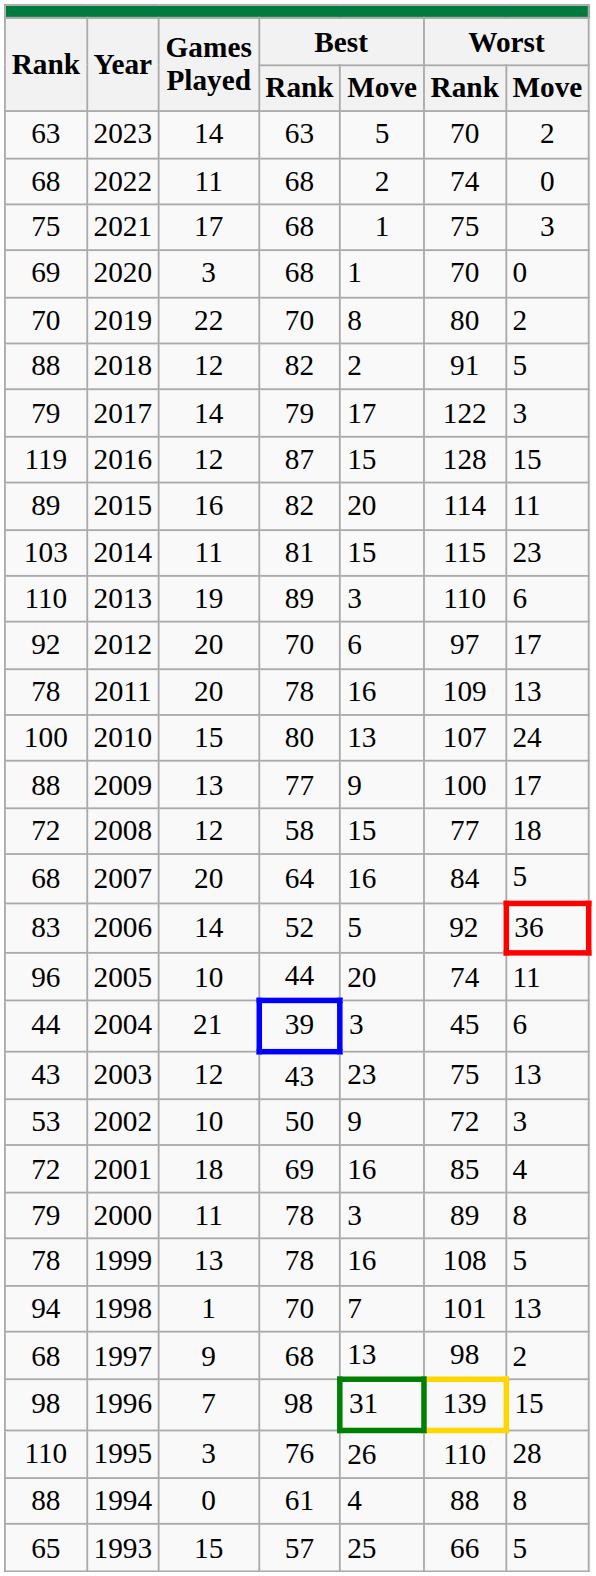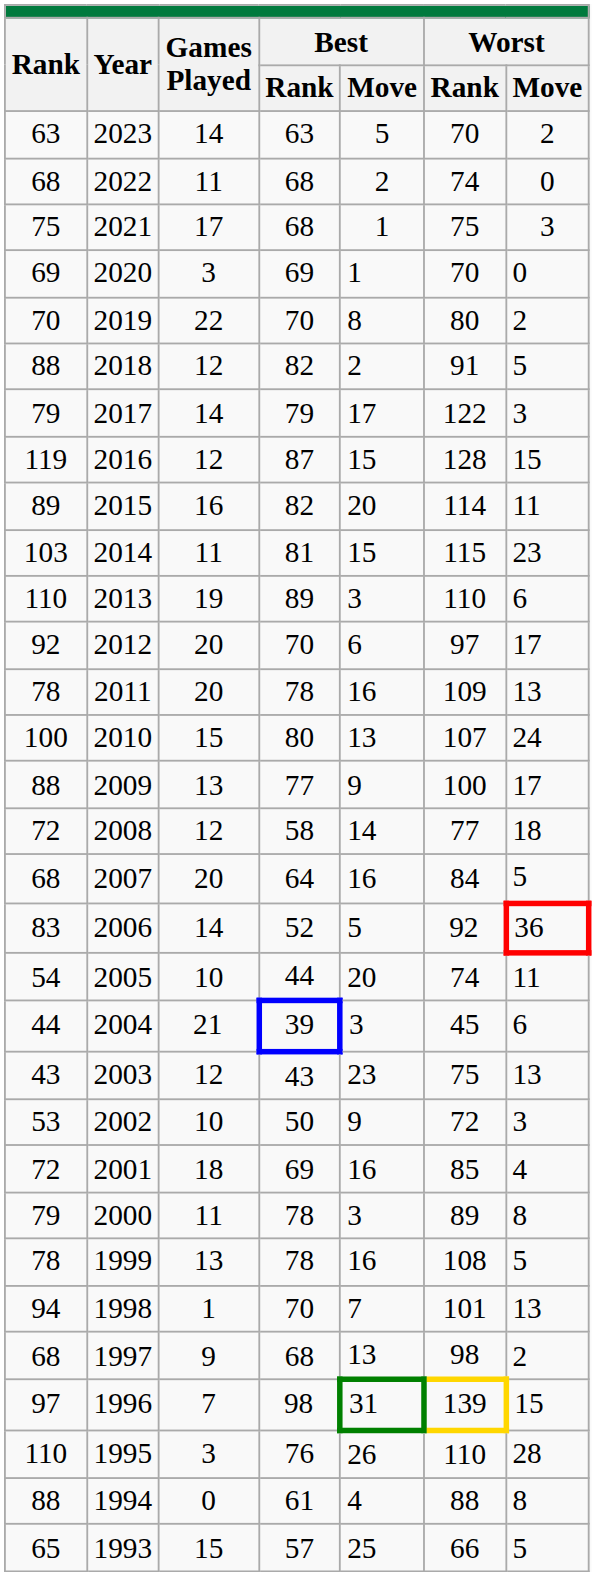(299, 273) 68 -> (299, 273) 69
(362, 830) 15 -> (362, 830) 14
(46, 976) 96 -> (46, 976) 54
(46, 1404) 98 -> (46, 1404) 97
